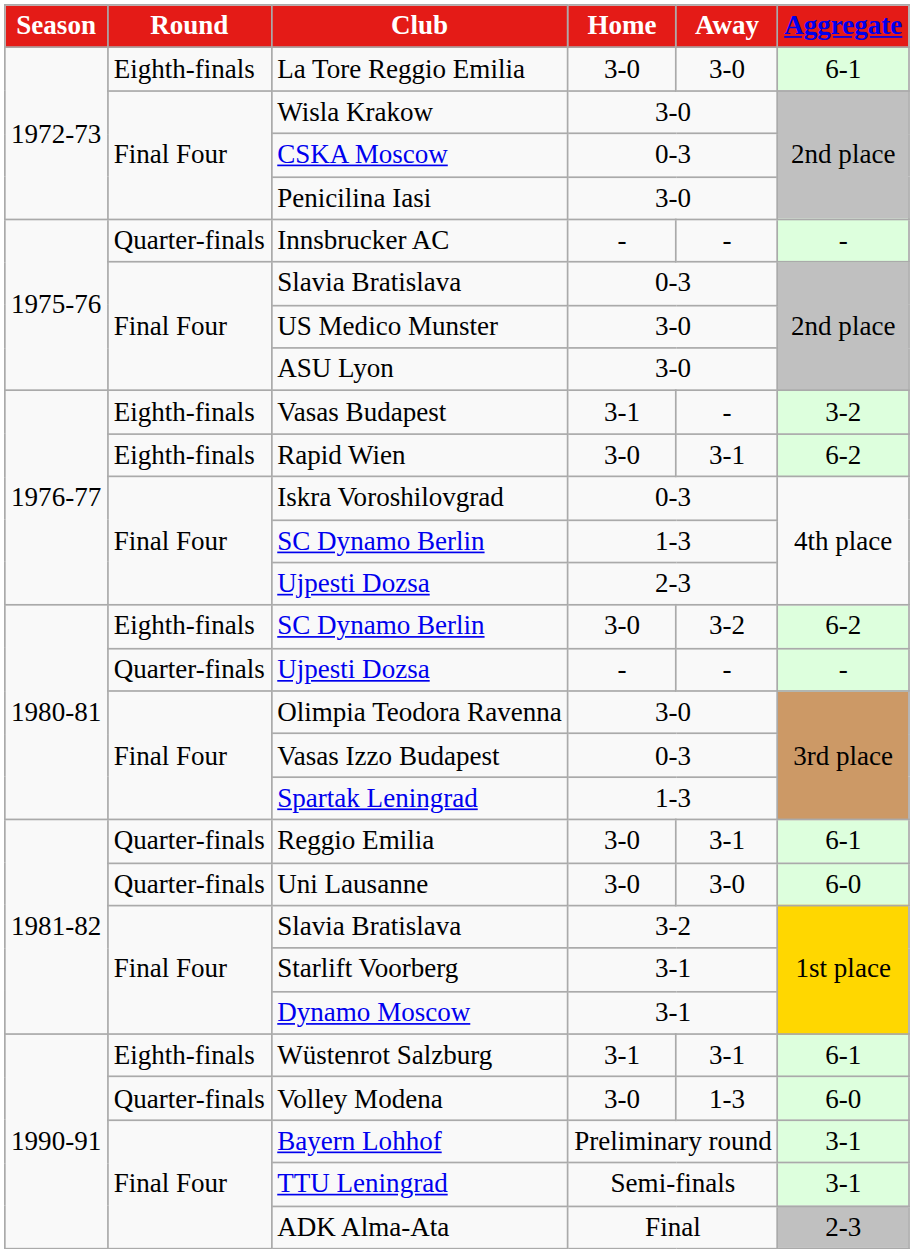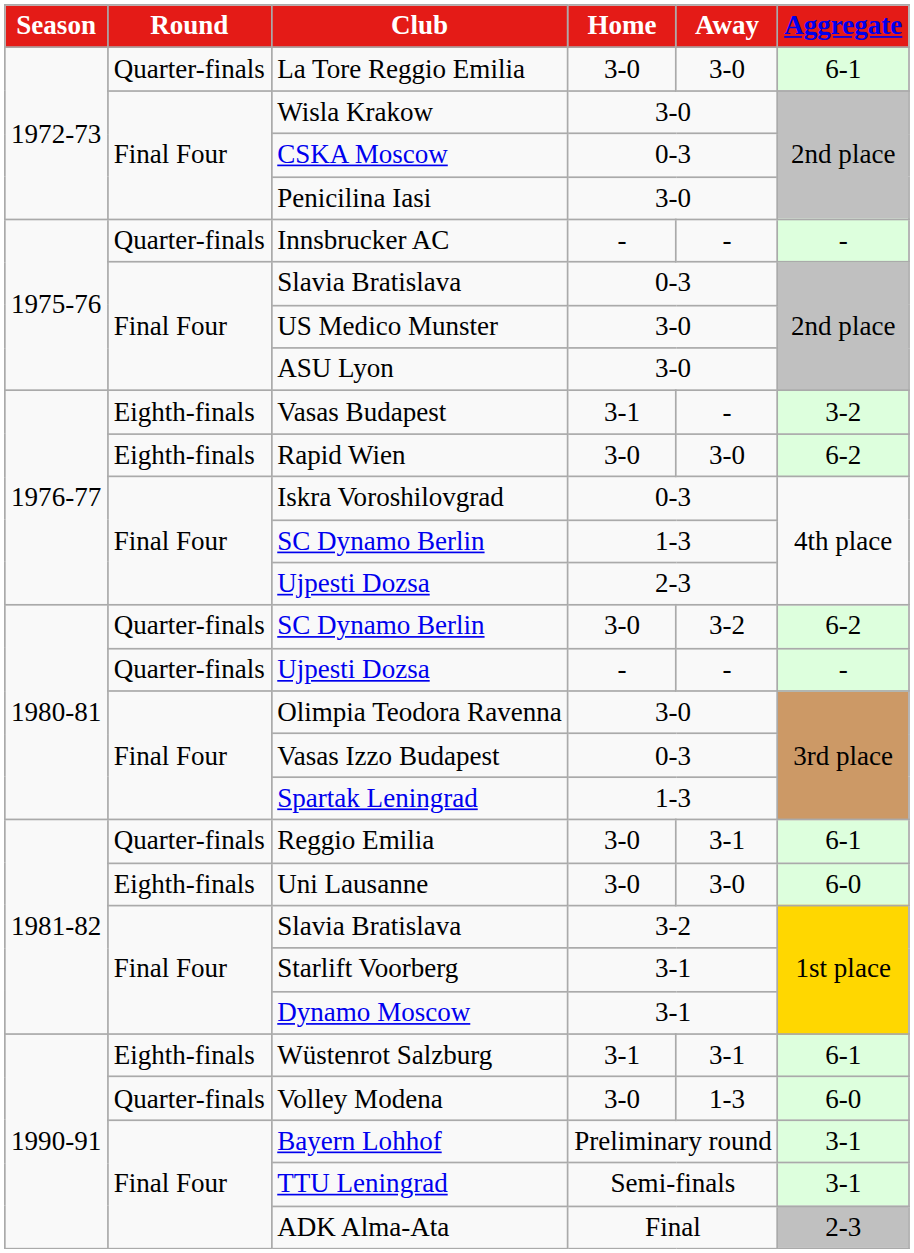(184, 68) Eighth-finals -> (189, 68) Quarter-finals
(727, 454) 3-1 -> (727, 454) 3-0
(184, 626) Eighth-finals -> (189, 626) Quarter-finals
(189, 883) Quarter-finals -> (184, 883) Eighth-finals
